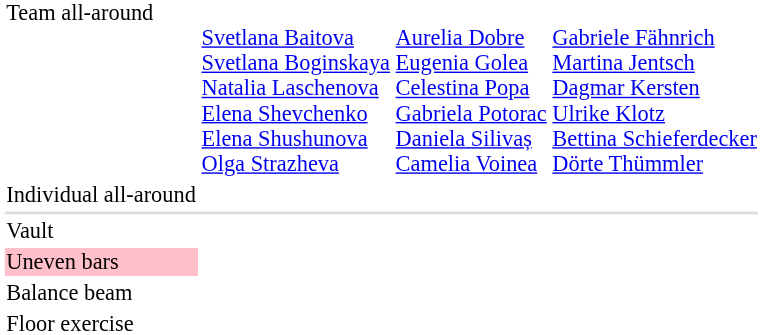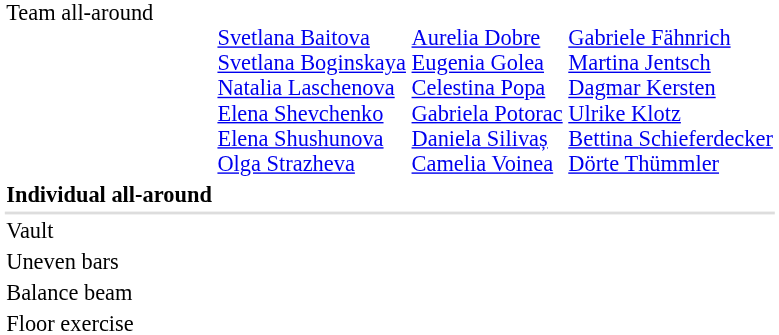(101, 194) normal -> (109, 194) bold
(62, 261) pink background -> (62, 261) no background
